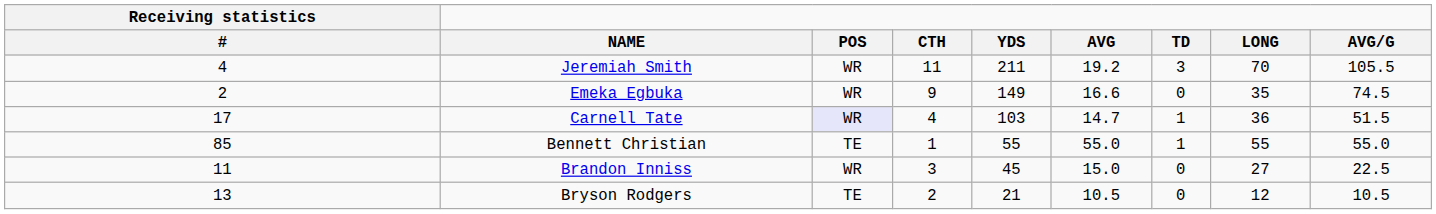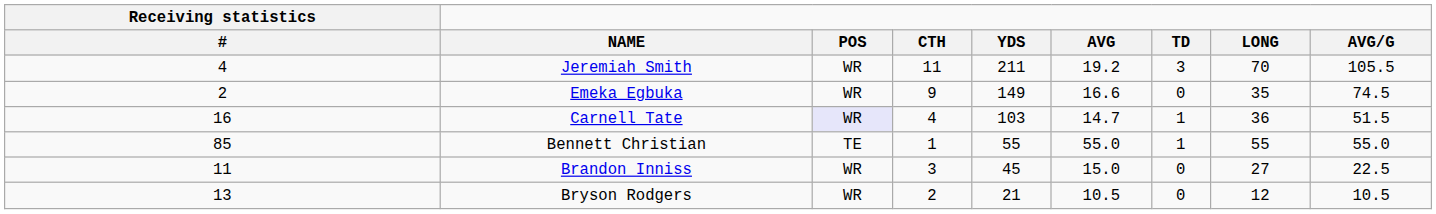(222, 119) 17 -> (222, 119) 16
(852, 195) TE -> (852, 195) WR
